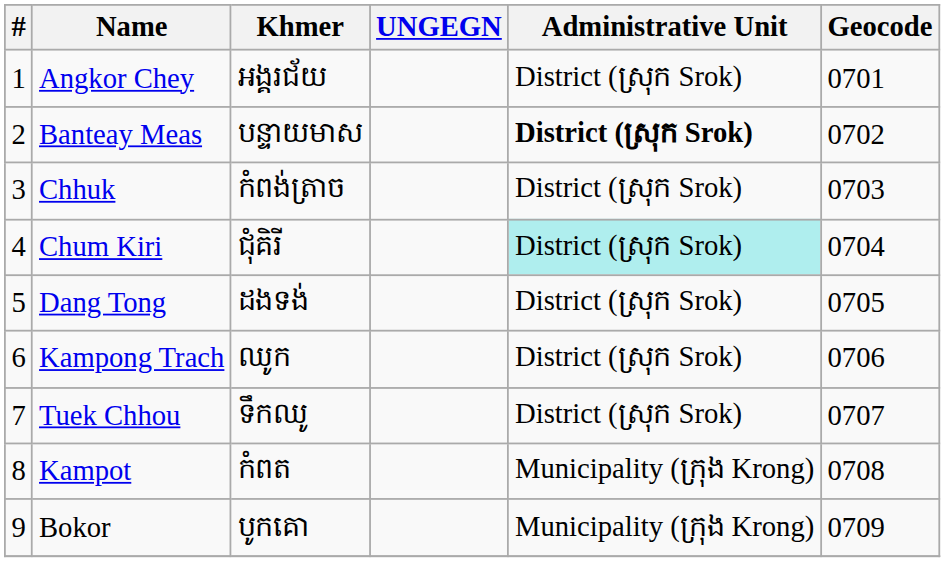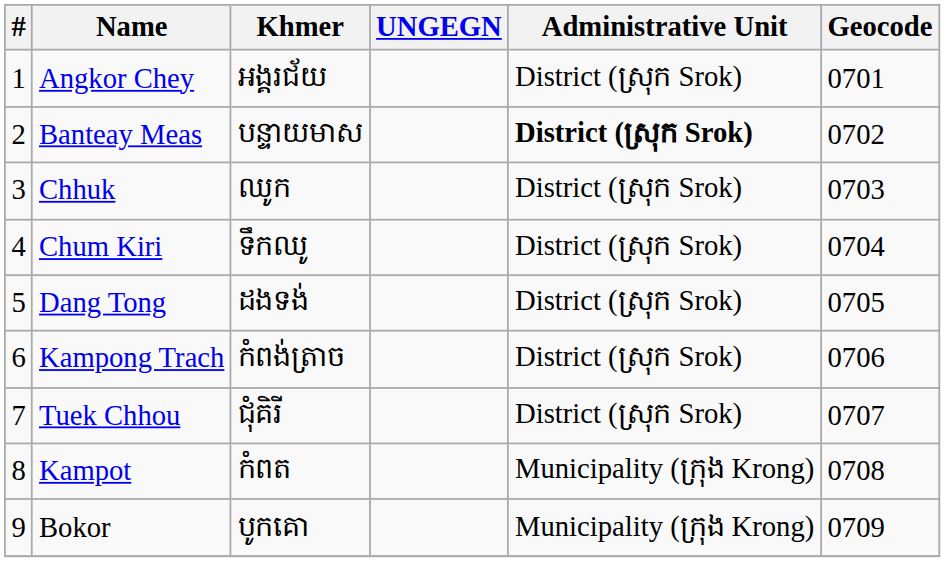(291, 188) កំពង់ត្រាច -> (264, 188) ឈូក
(260, 244) ជុំគិរី -> (273, 244) ទឹកឈូ
(629, 244) paleturquoise background -> (629, 244) no background
(264, 357) ឈូក -> (291, 357) កំពង់ត្រាច
(273, 413) ទឹកឈូ -> (260, 413) ជុំគិរី
